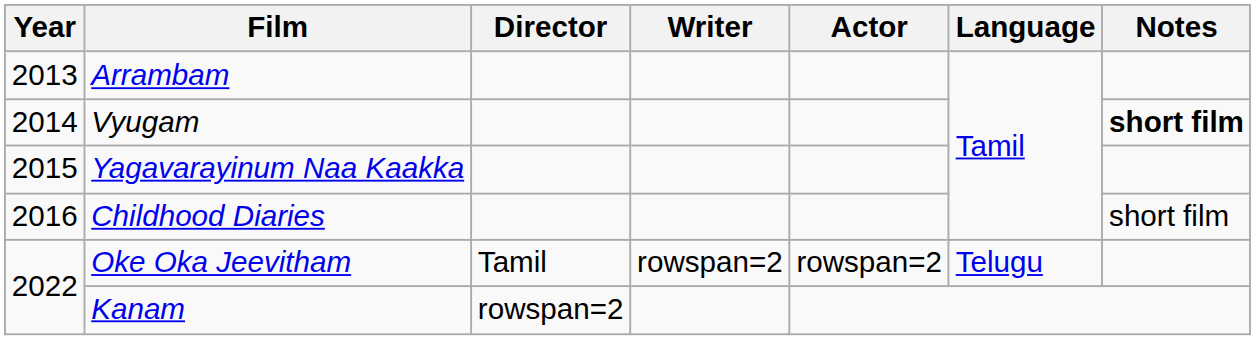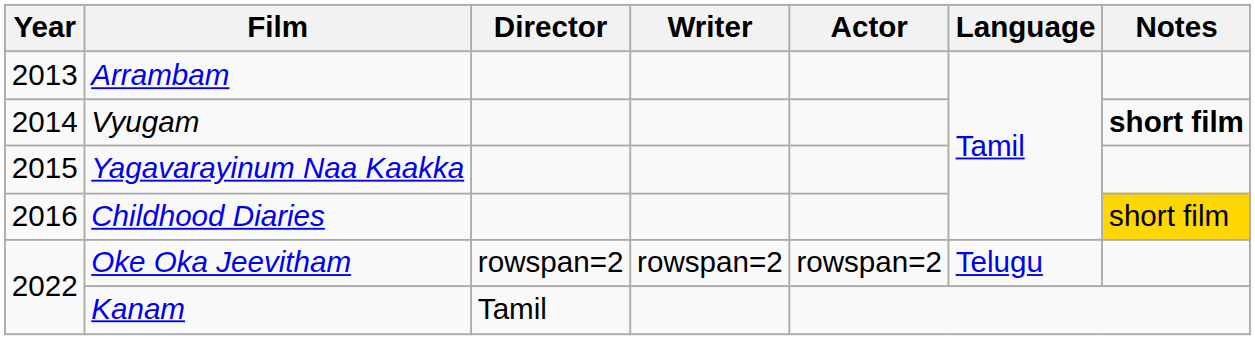(1169, 215) no background -> (1169, 215) gold background
(512, 262) Tamil -> (551, 262) rowspan=2
(551, 309) rowspan=2 -> (512, 309) Tamil
